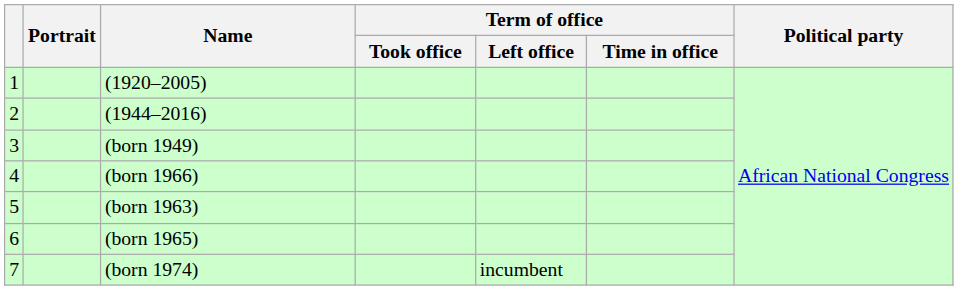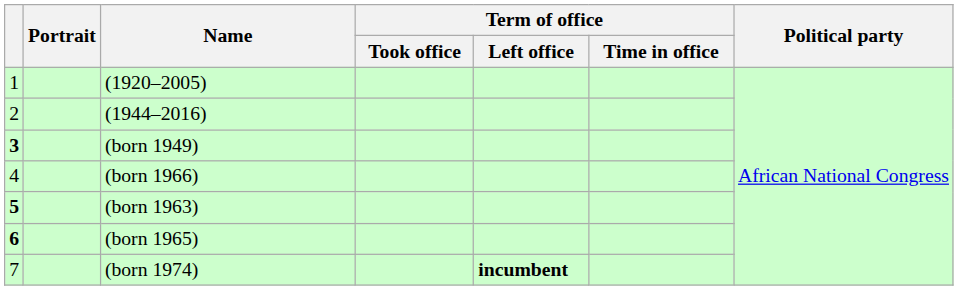(14, 144) normal -> (14, 144) bold
(14, 207) normal -> (14, 207) bold
(14, 238) normal -> (14, 238) bold
(521, 269) normal -> (523, 269) bold
